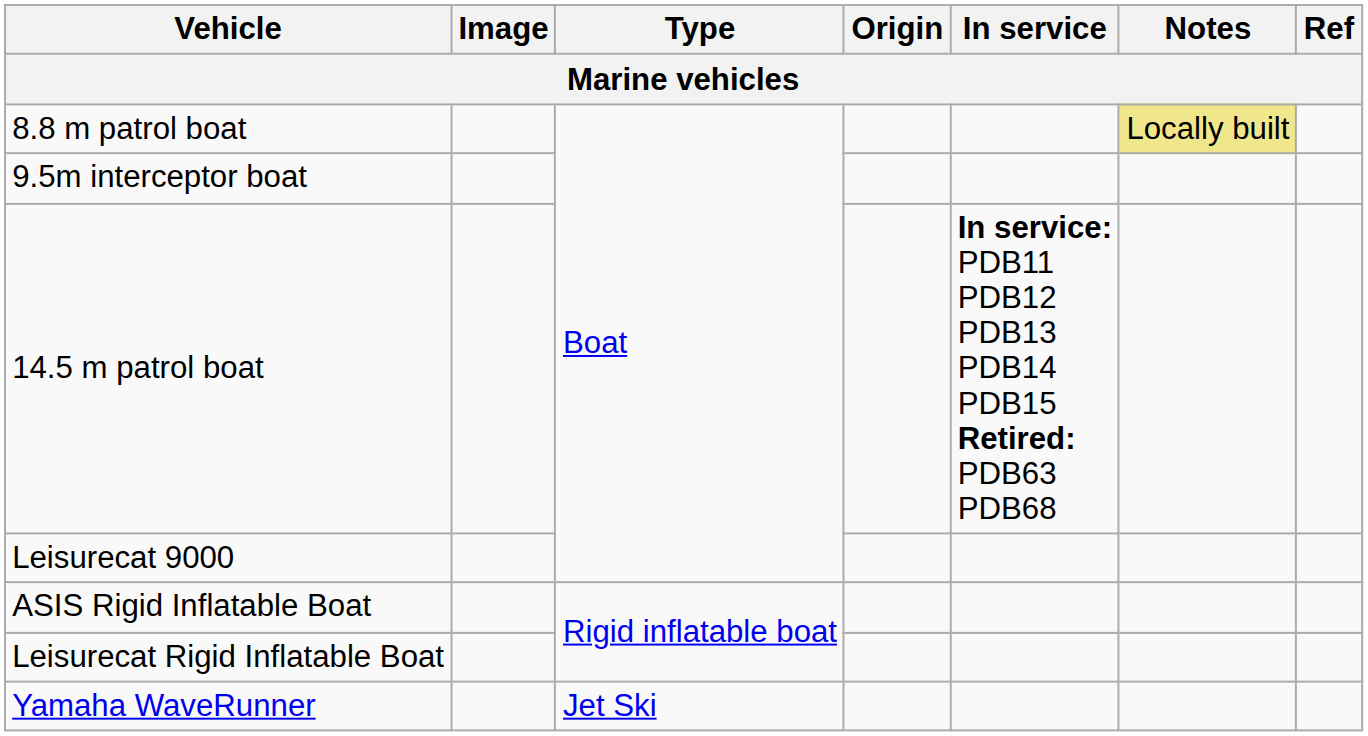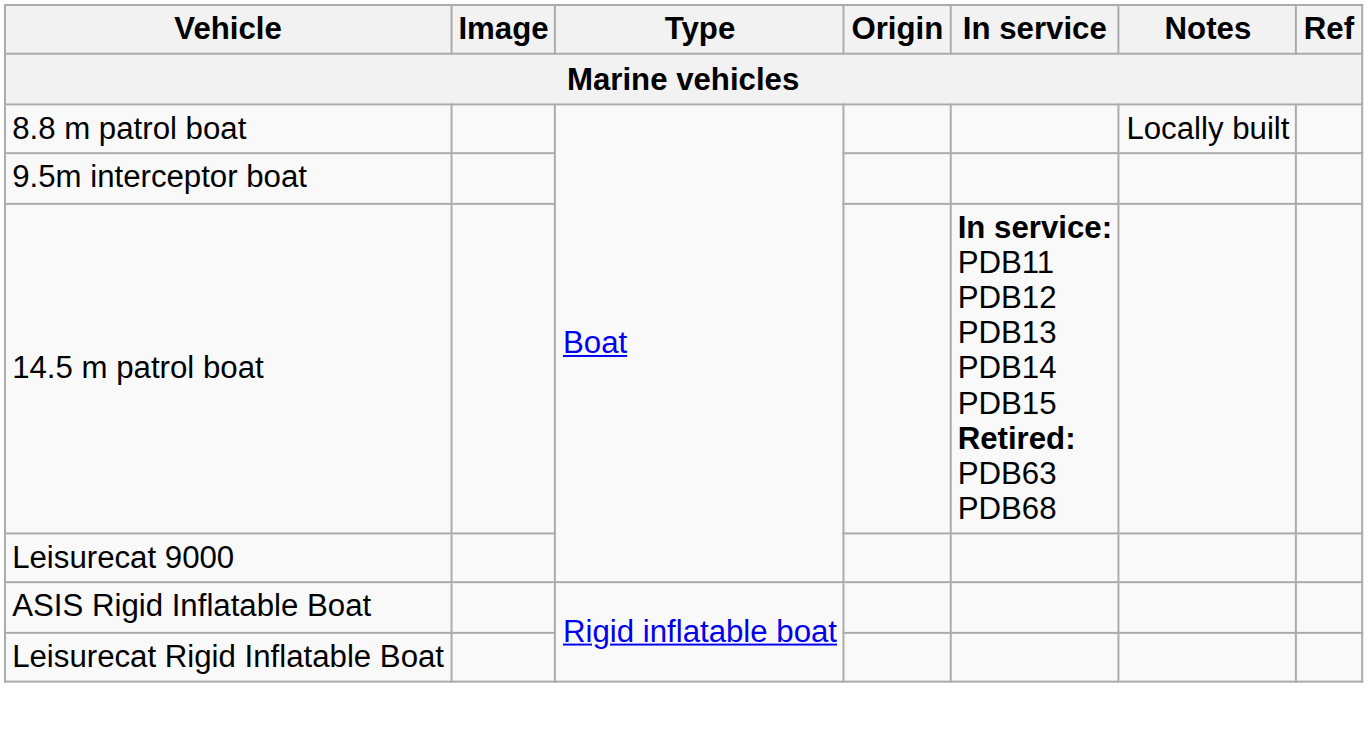(1208, 128) khaki background -> (1208, 128) no background
- row: (164, 705)
